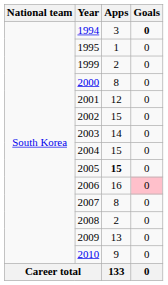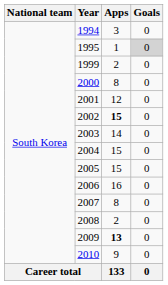(147, 30) bold -> (147, 30) normal
(147, 47) no background -> (147, 47) lightgrey background
(116, 116) normal -> (116, 116) bold
(116, 168) bold -> (116, 168) normal
(147, 185) pink background -> (147, 185) no background
(116, 237) normal -> (116, 237) bold
